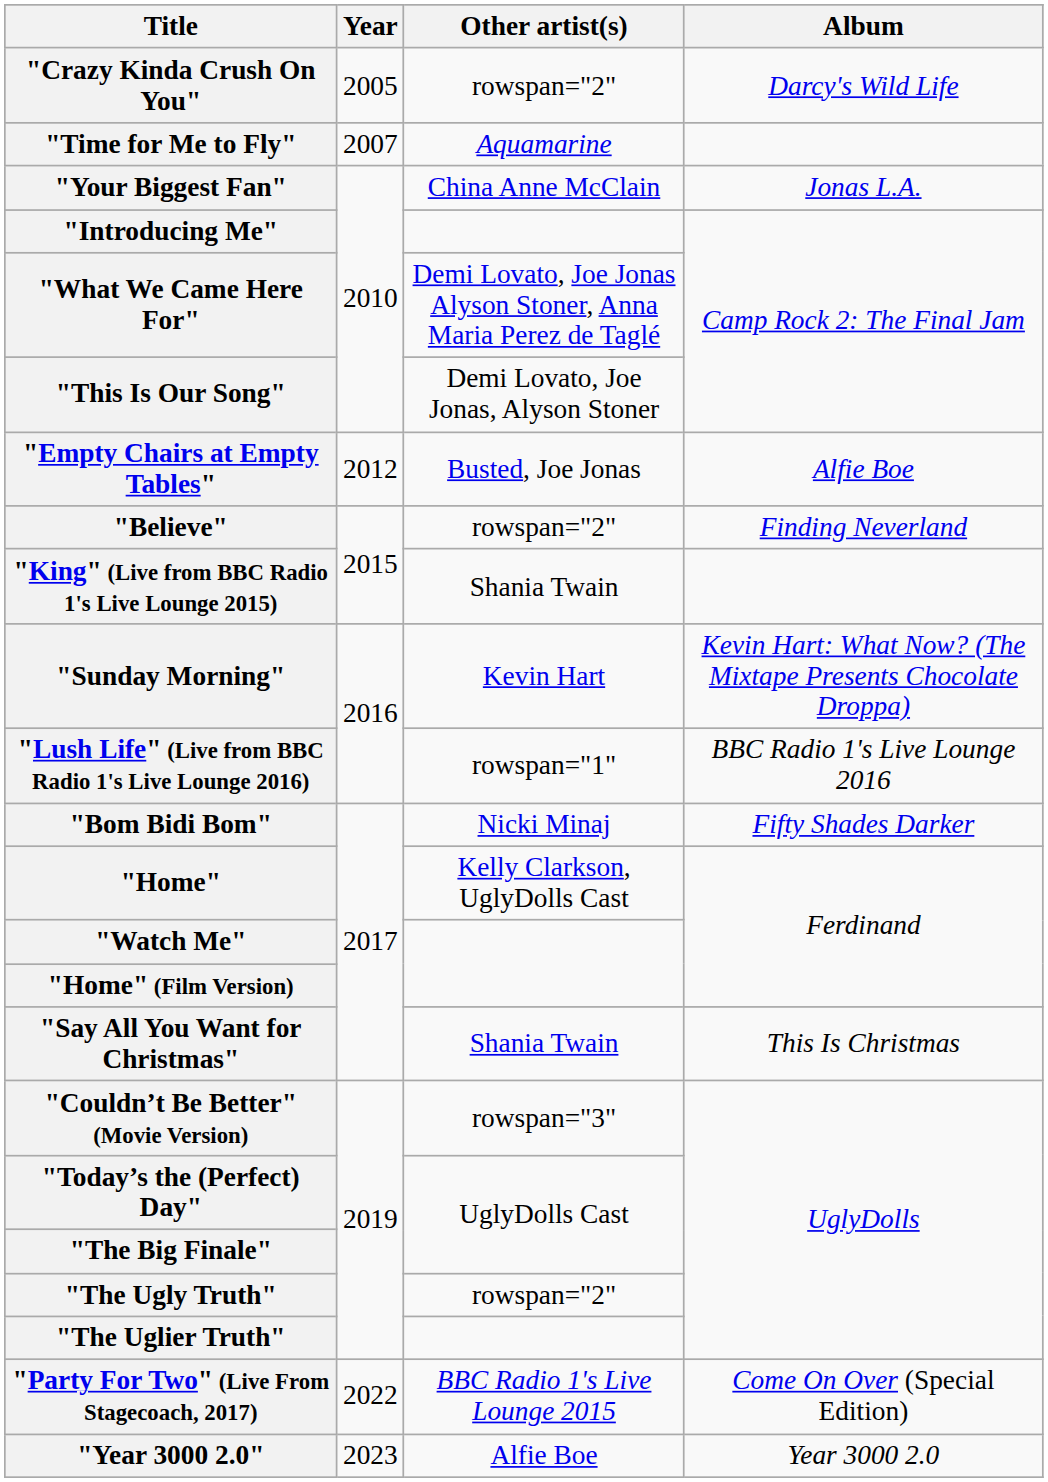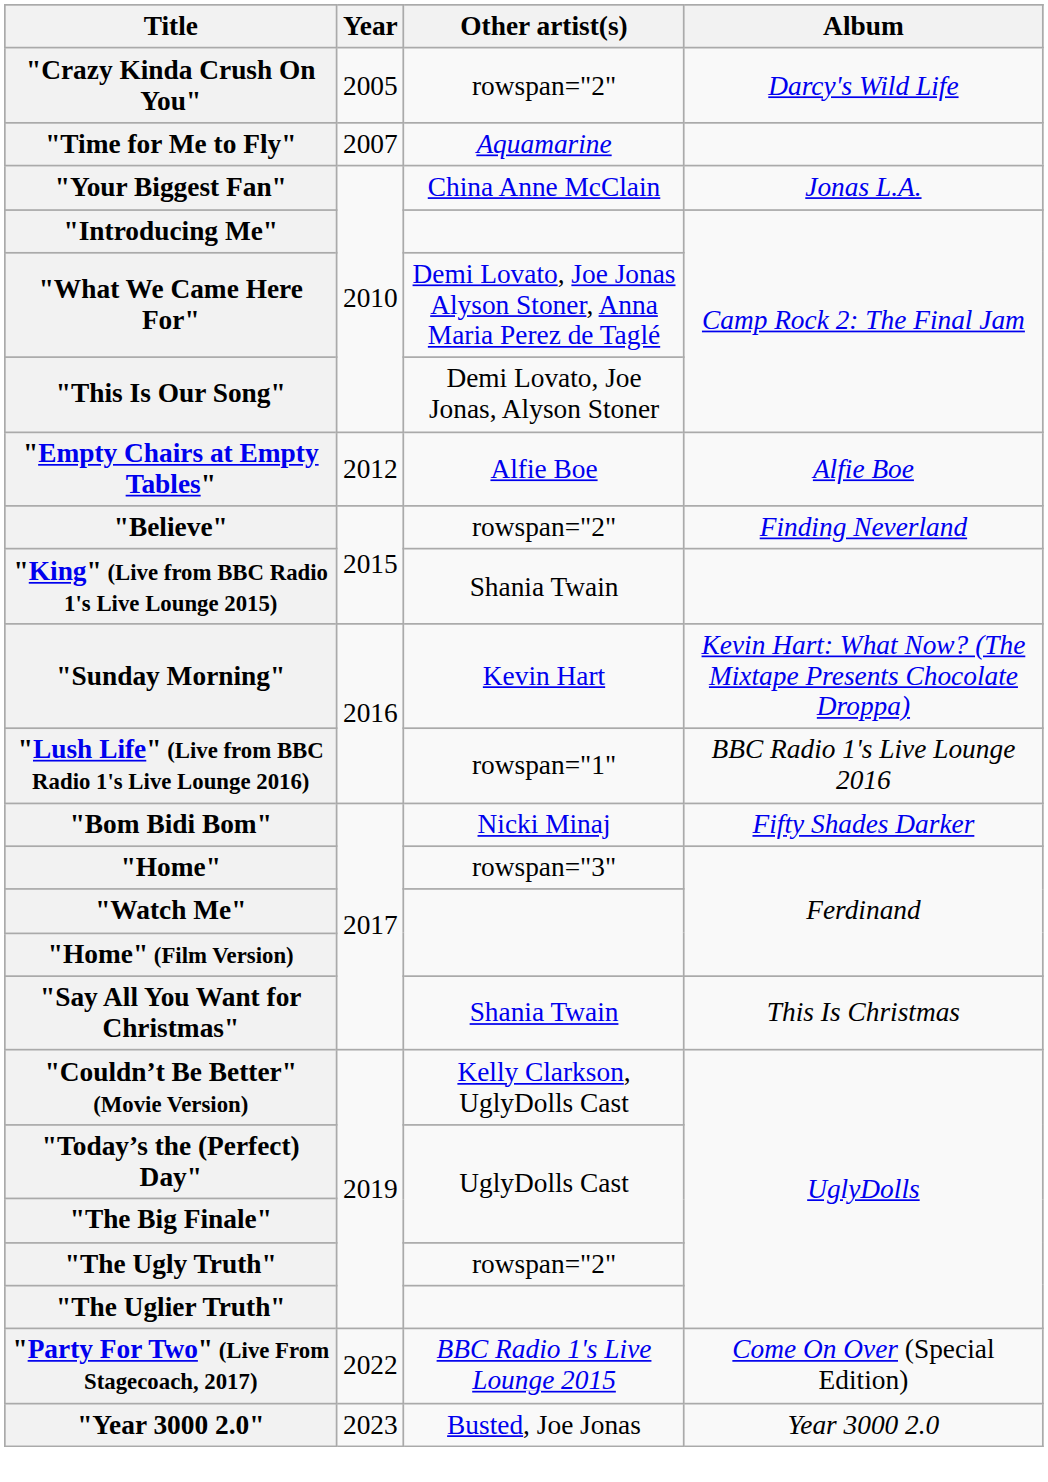(544, 468) Busted, Joe Jonas -> (544, 468) Alfie Boe
(544, 882) Kelly Clarkson, UglyDolls Cast -> (544, 867) rowspan="3"
(544, 1117) rowspan="3" -> (544, 1087) Kelly Clarkson, UglyDolls Cast
(544, 1455) Alfie Boe -> (544, 1424) Busted, Joe Jonas
